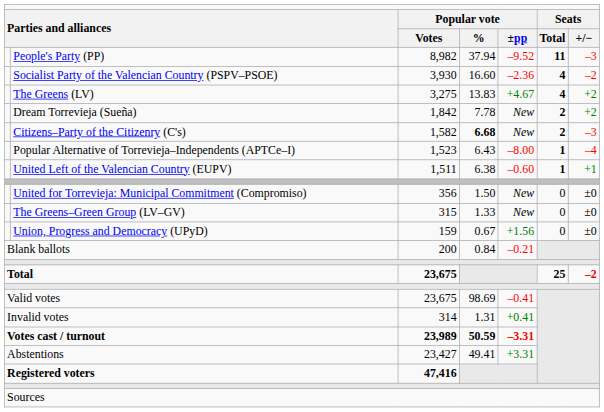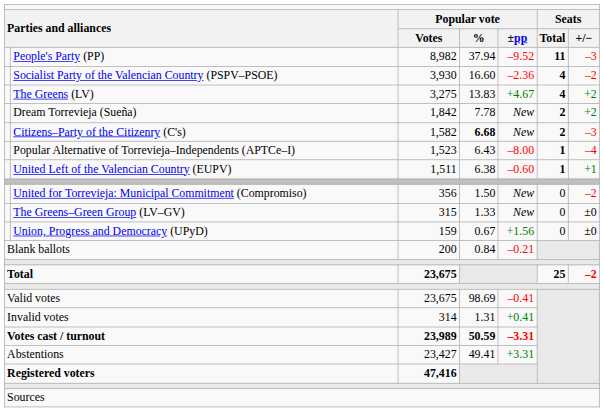(591, 193) ±0 -> (591, 193) –2
